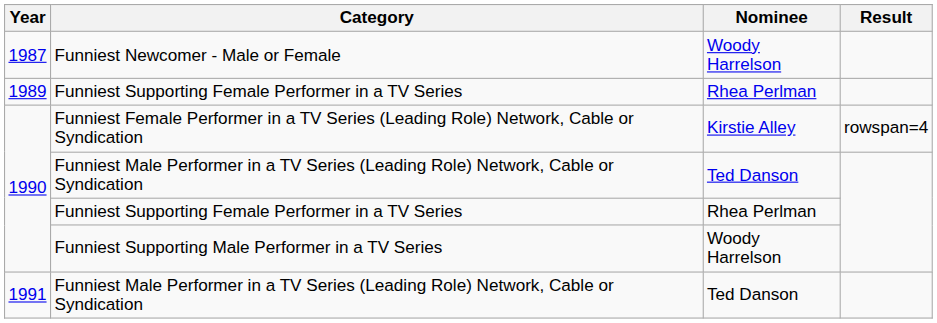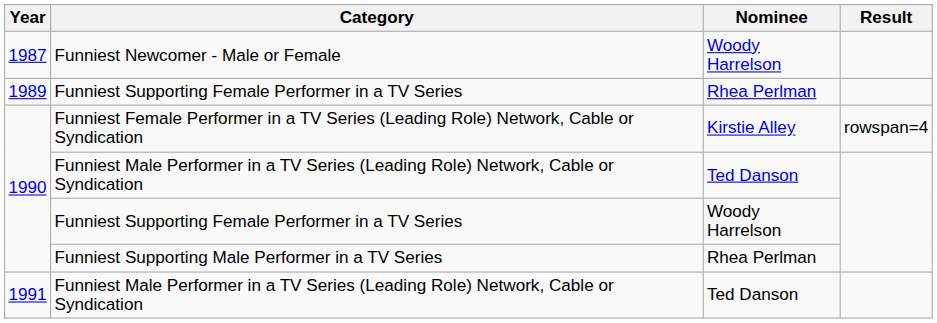(762, 211) Rhea Perlman -> (744, 221) Woody Harrelson
(744, 248) Woody Harrelson -> (762, 258) Rhea Perlman
